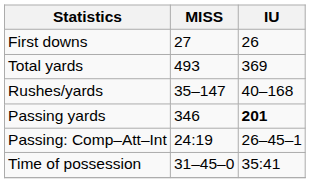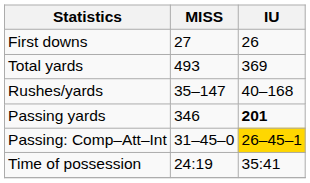(193, 140) 24:19 -> (204, 140) 31–45–0
(272, 140) no background -> (272, 140) gold background
(204, 165) 31–45–0 -> (193, 165) 24:19
